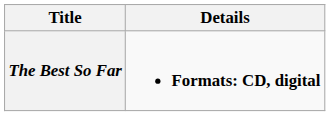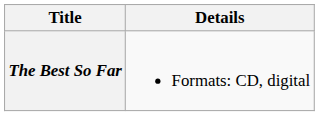(225, 80) bold -> (220, 80) normal
